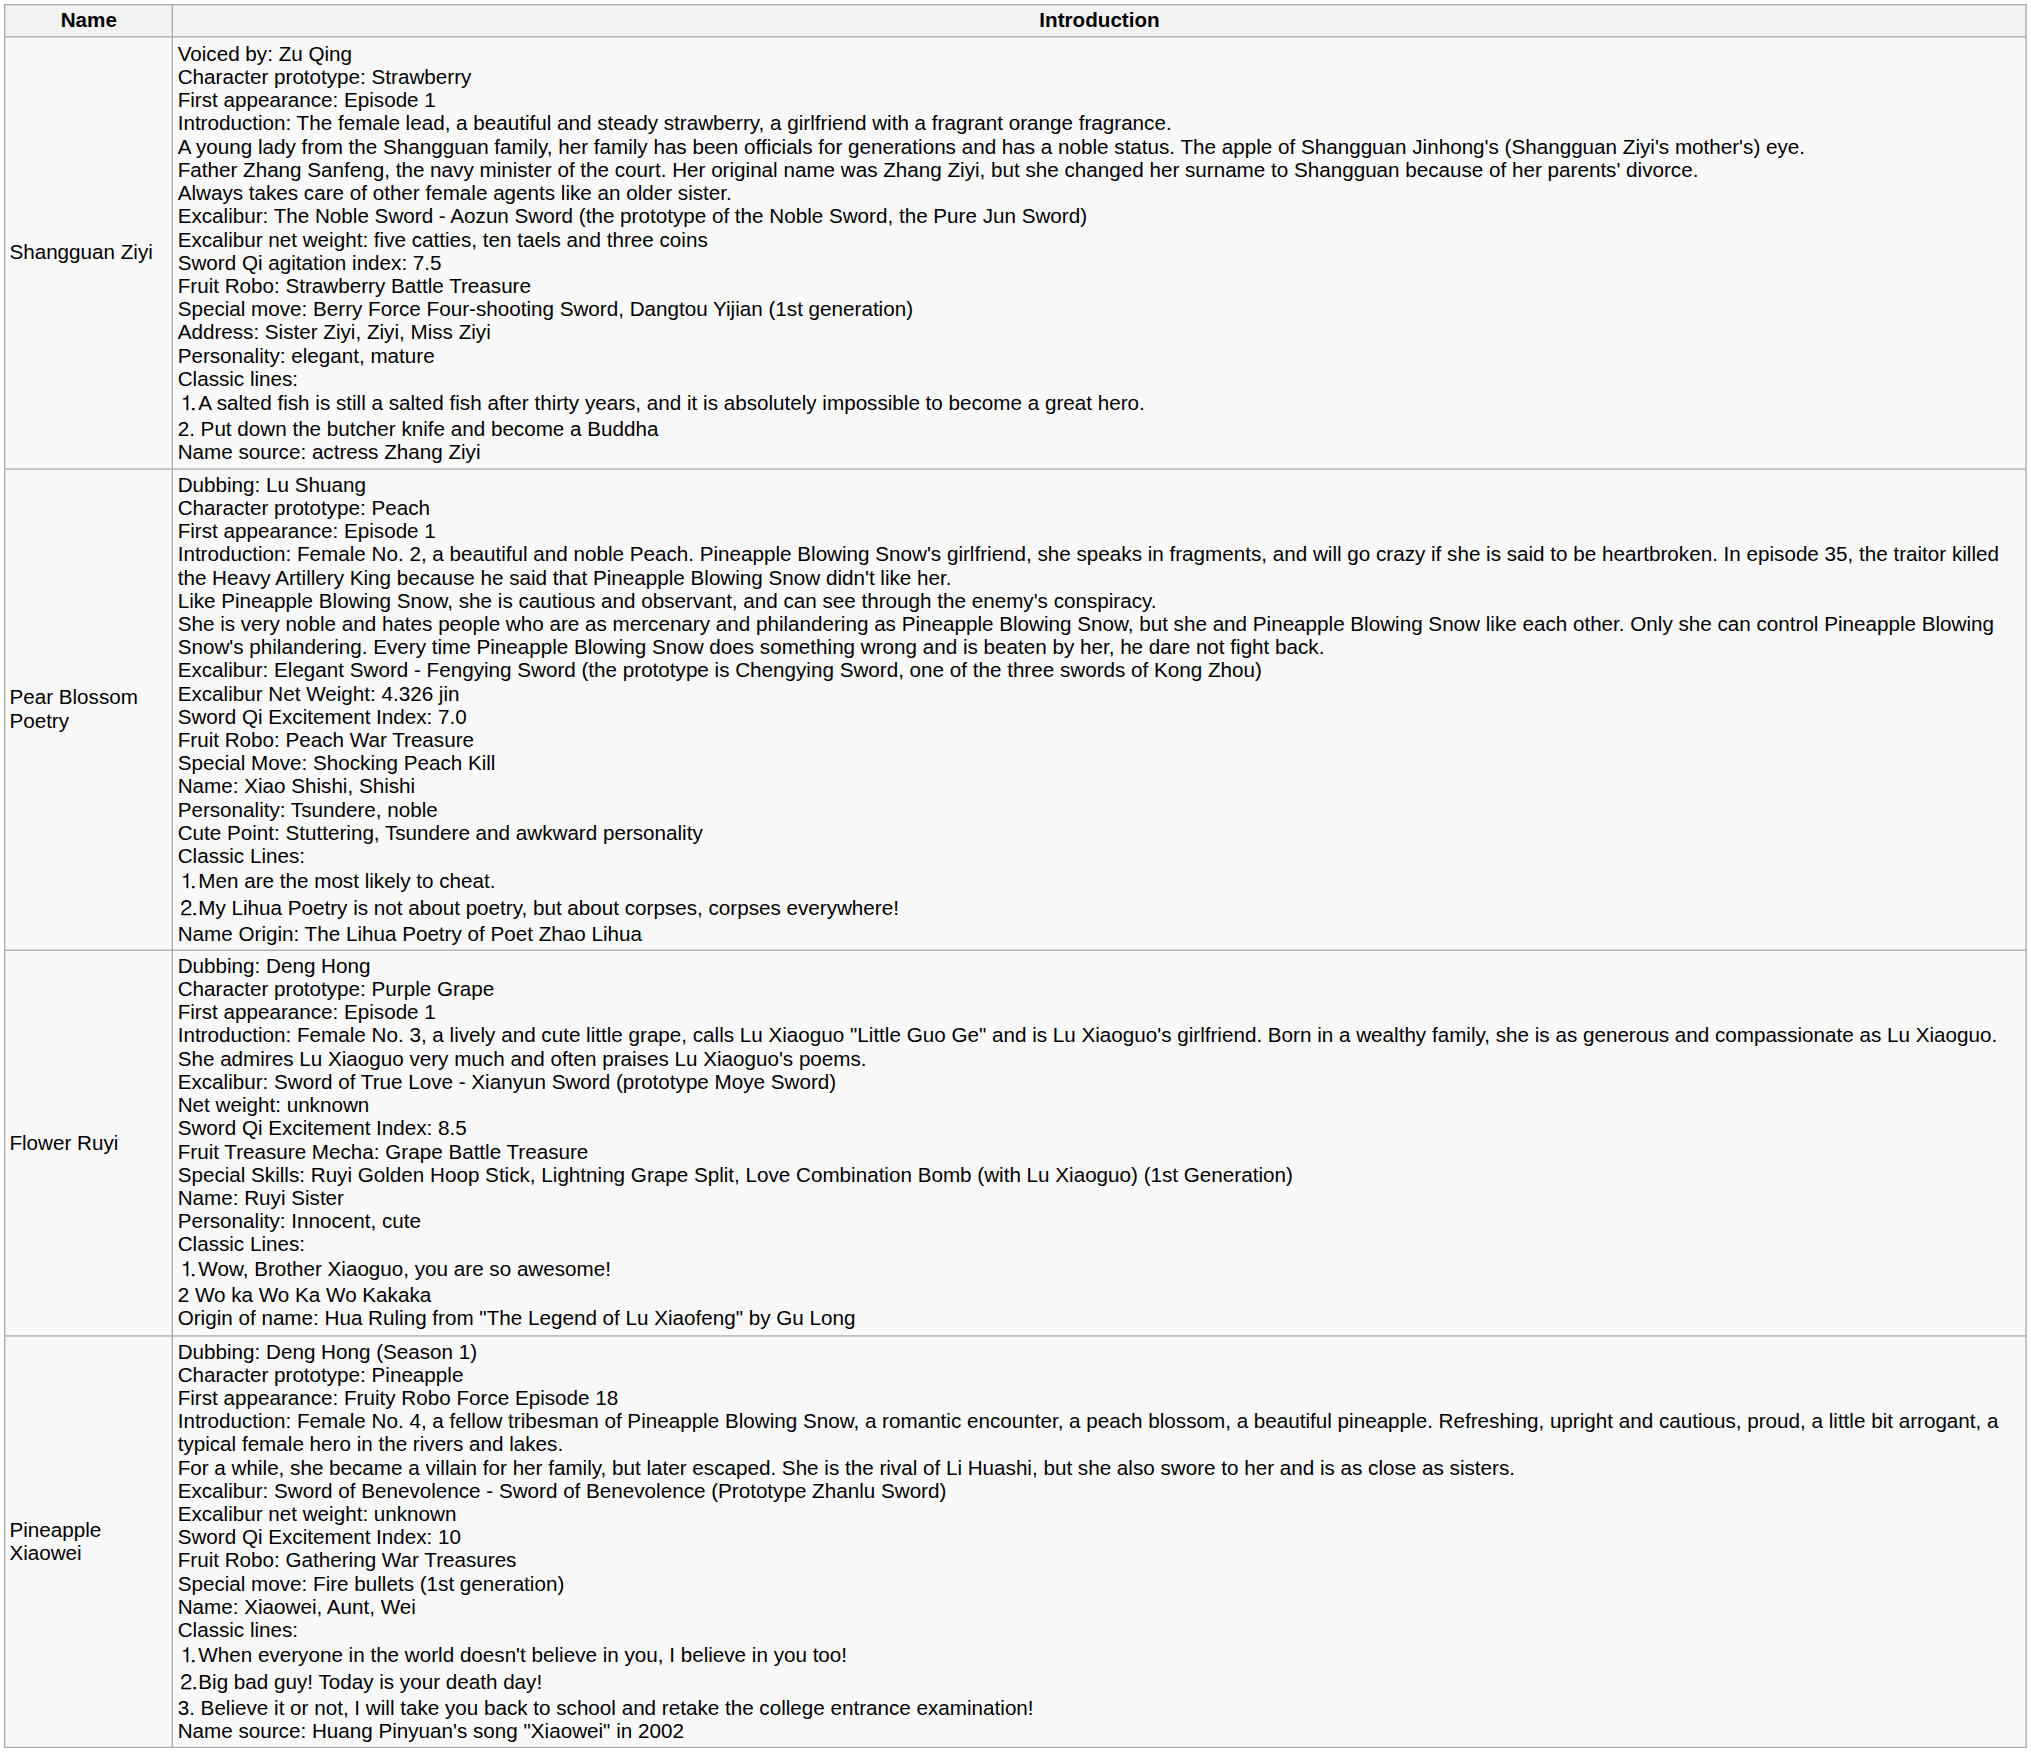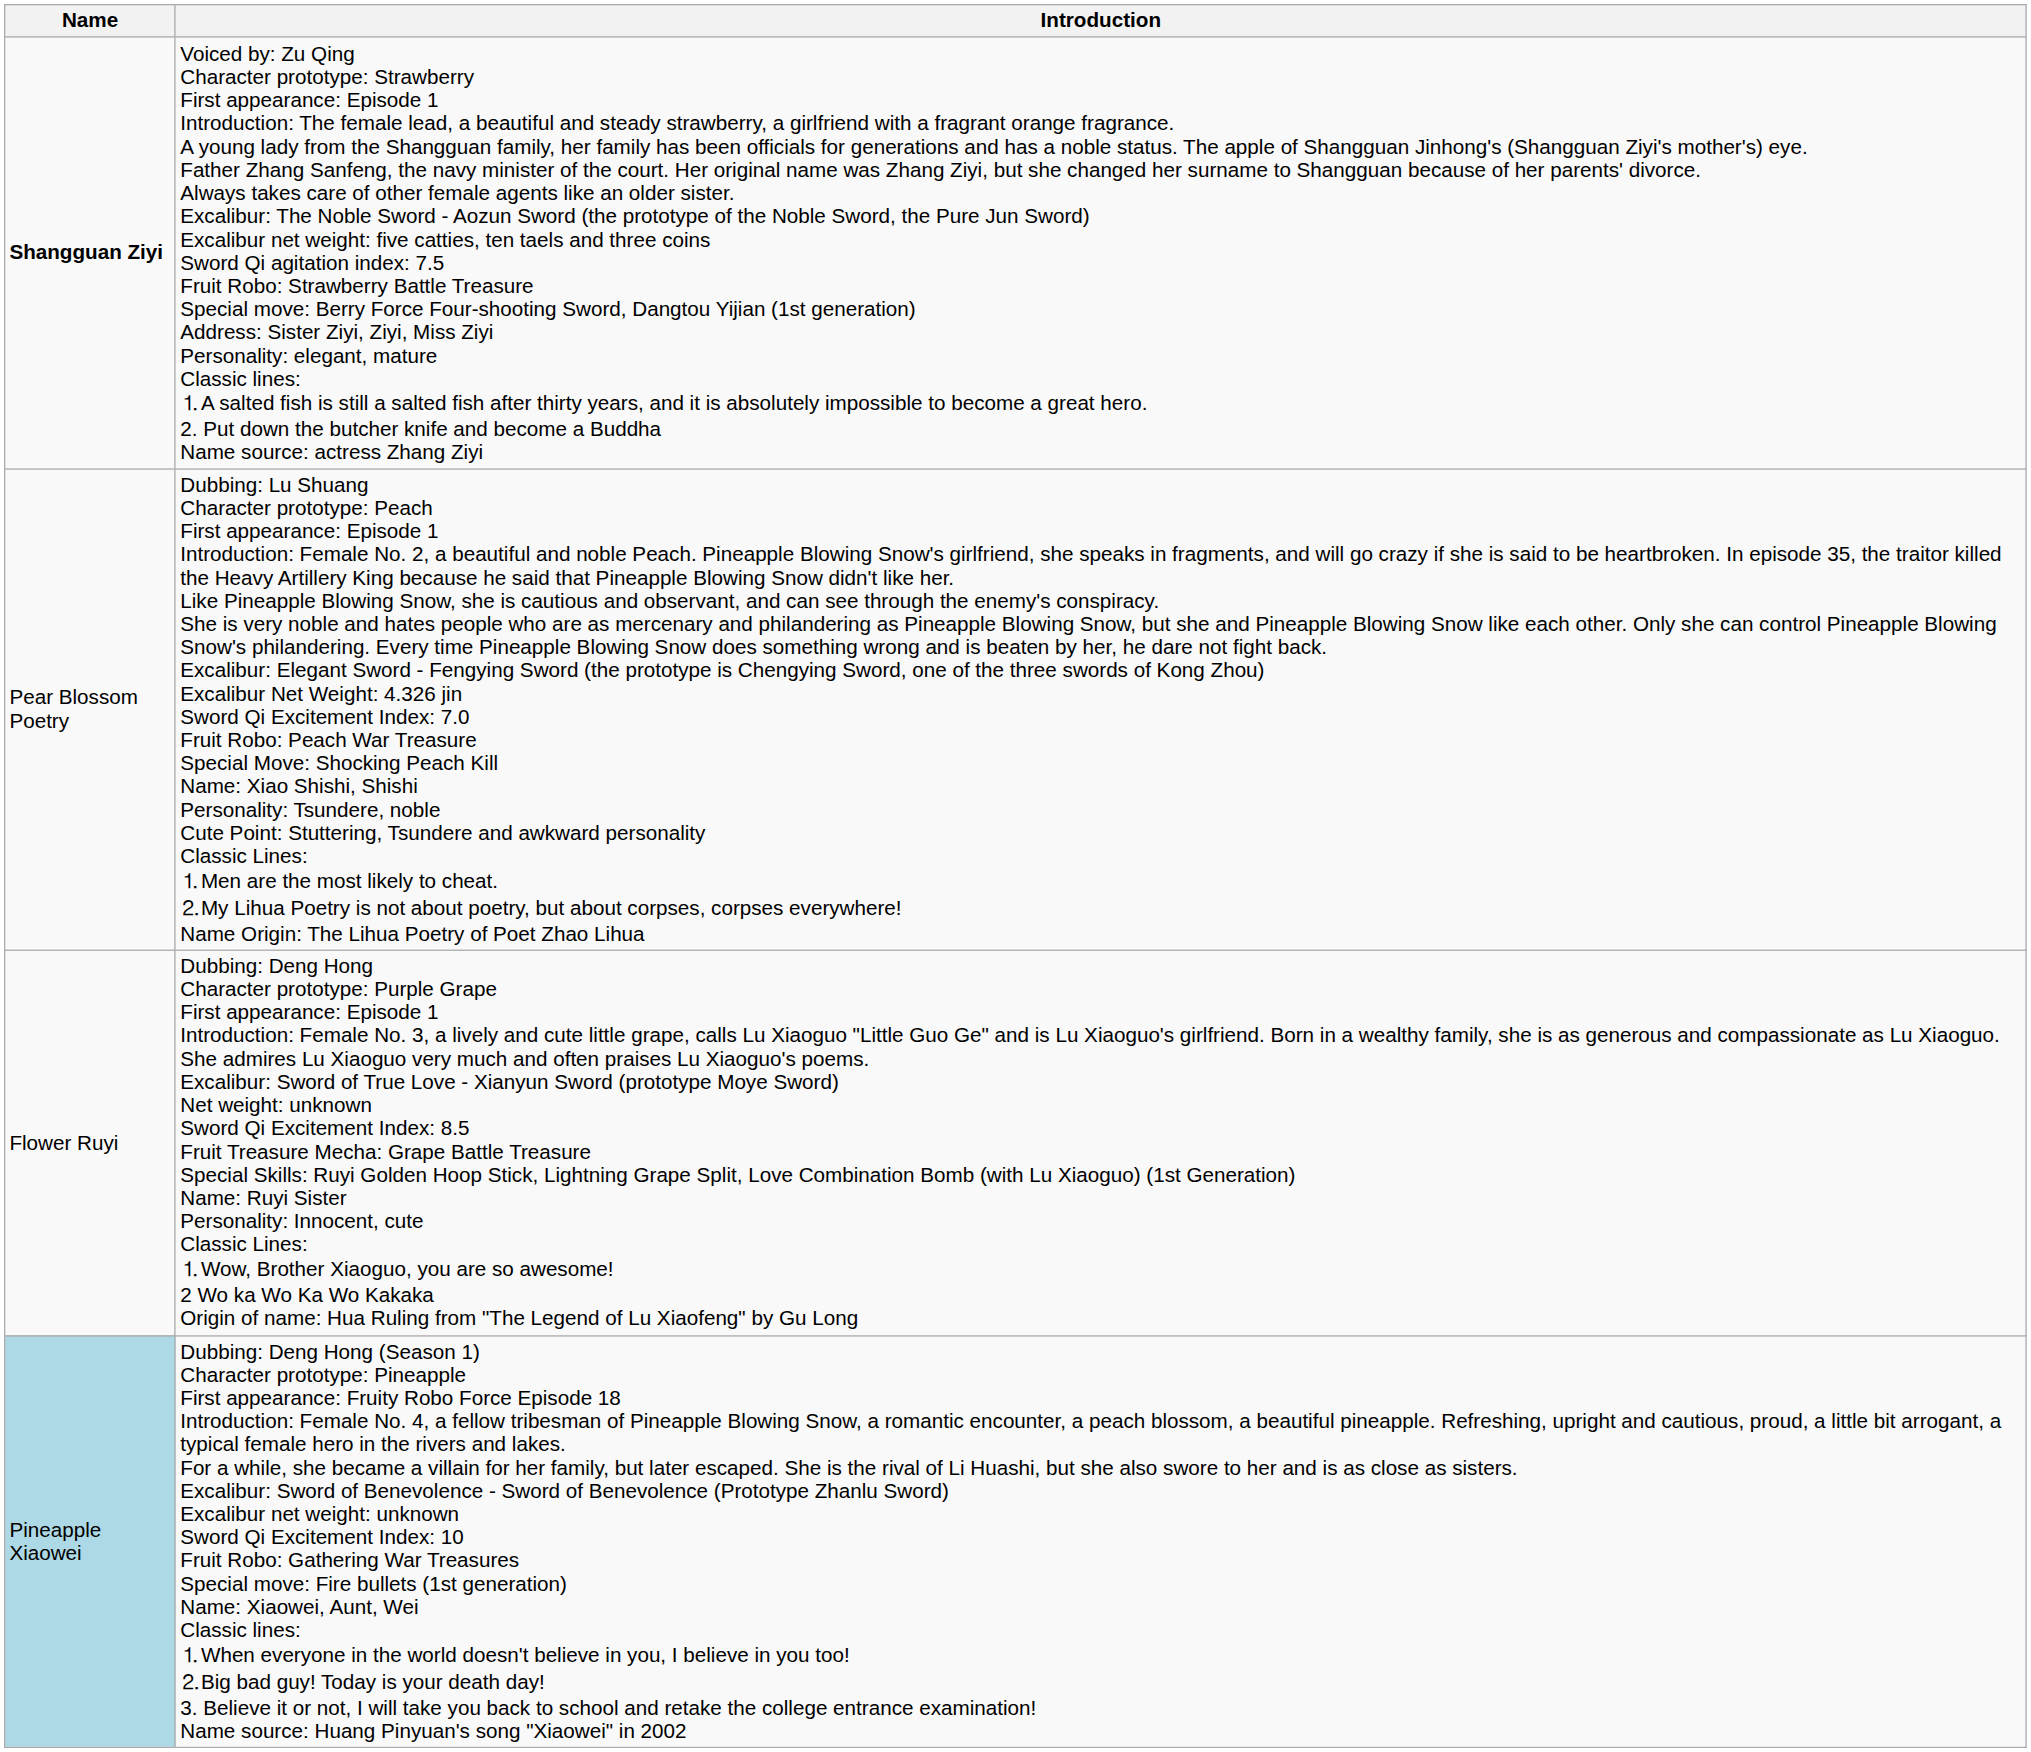(81, 252) normal -> (86, 252) bold
(55, 1541) no background -> (55, 1541) lightblue background
